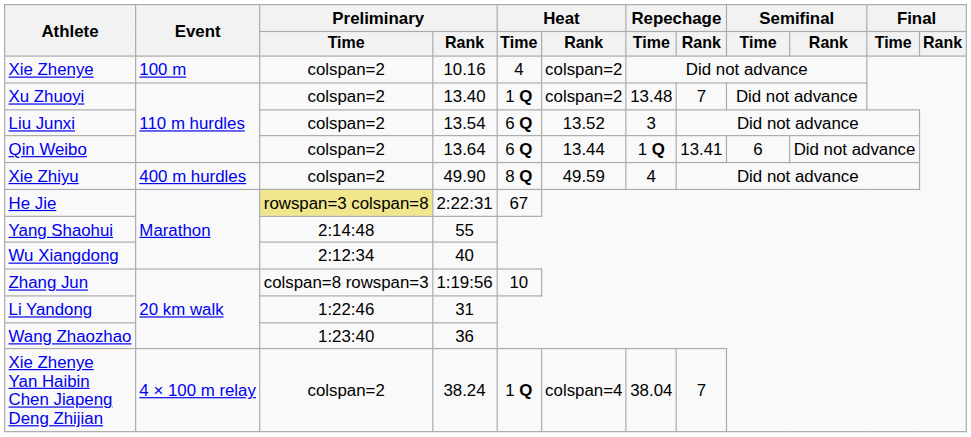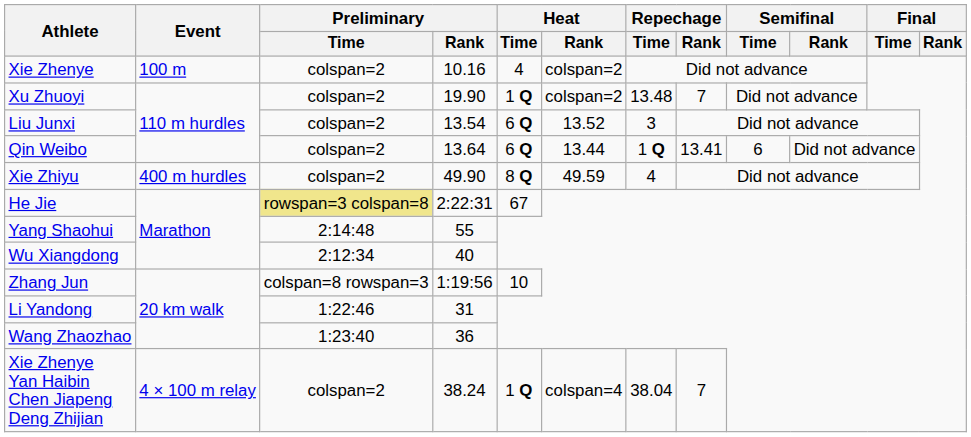(465, 97) 13.40 -> (465, 97) 19.90
